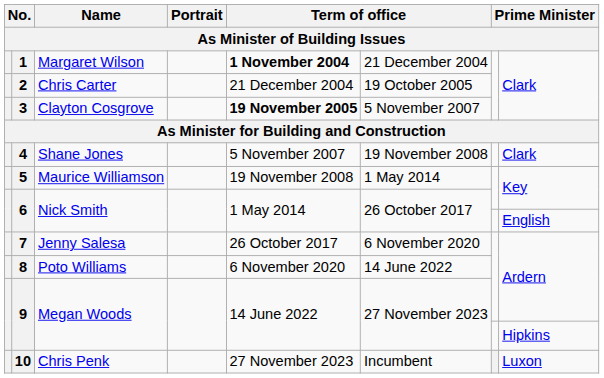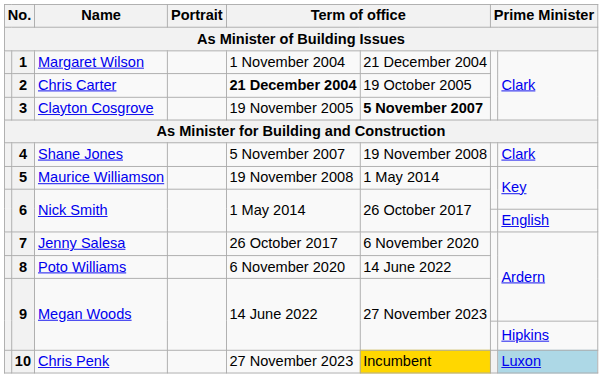(289, 62) bold -> (287, 62) normal
(291, 85) normal -> (293, 85) bold
(293, 108) bold -> (291, 108) normal
(422, 108) normal -> (423, 108) bold
(398, 361) no background -> (397, 361) gold background
(522, 361) no background -> (521, 361) lightblue background
